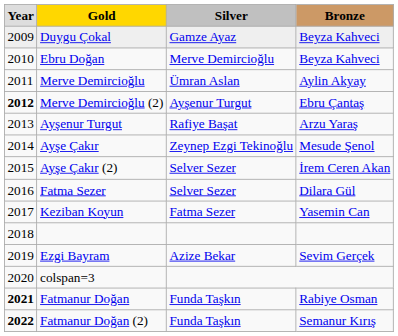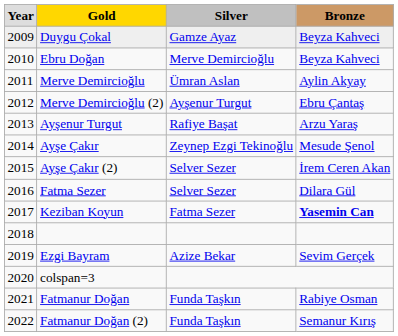(21, 102) bold -> (21, 102) normal
(334, 211) normal -> (337, 211) bold
(21, 299) bold -> (21, 299) normal
(21, 320) bold -> (21, 320) normal
